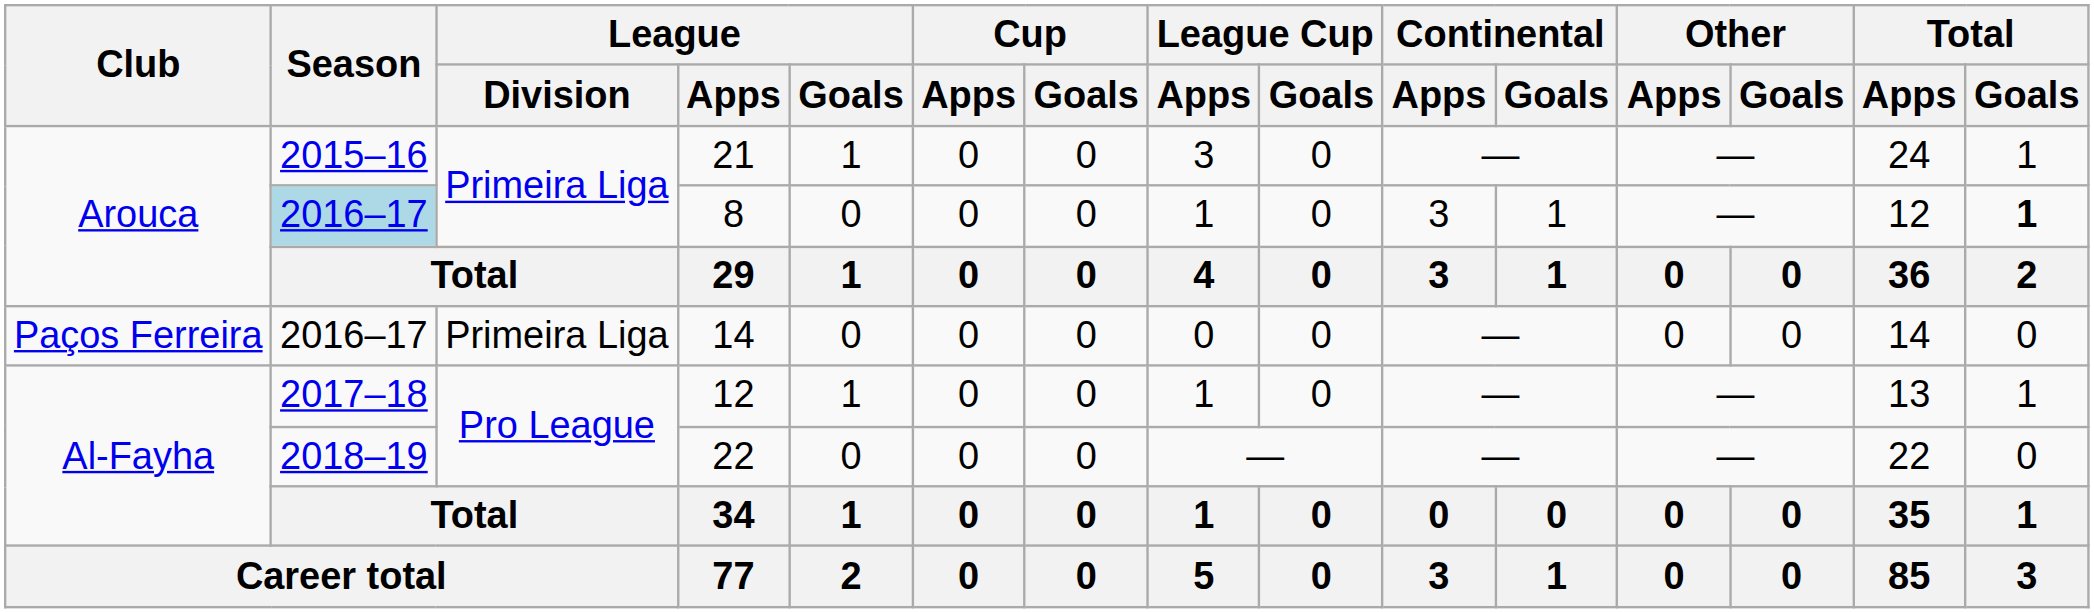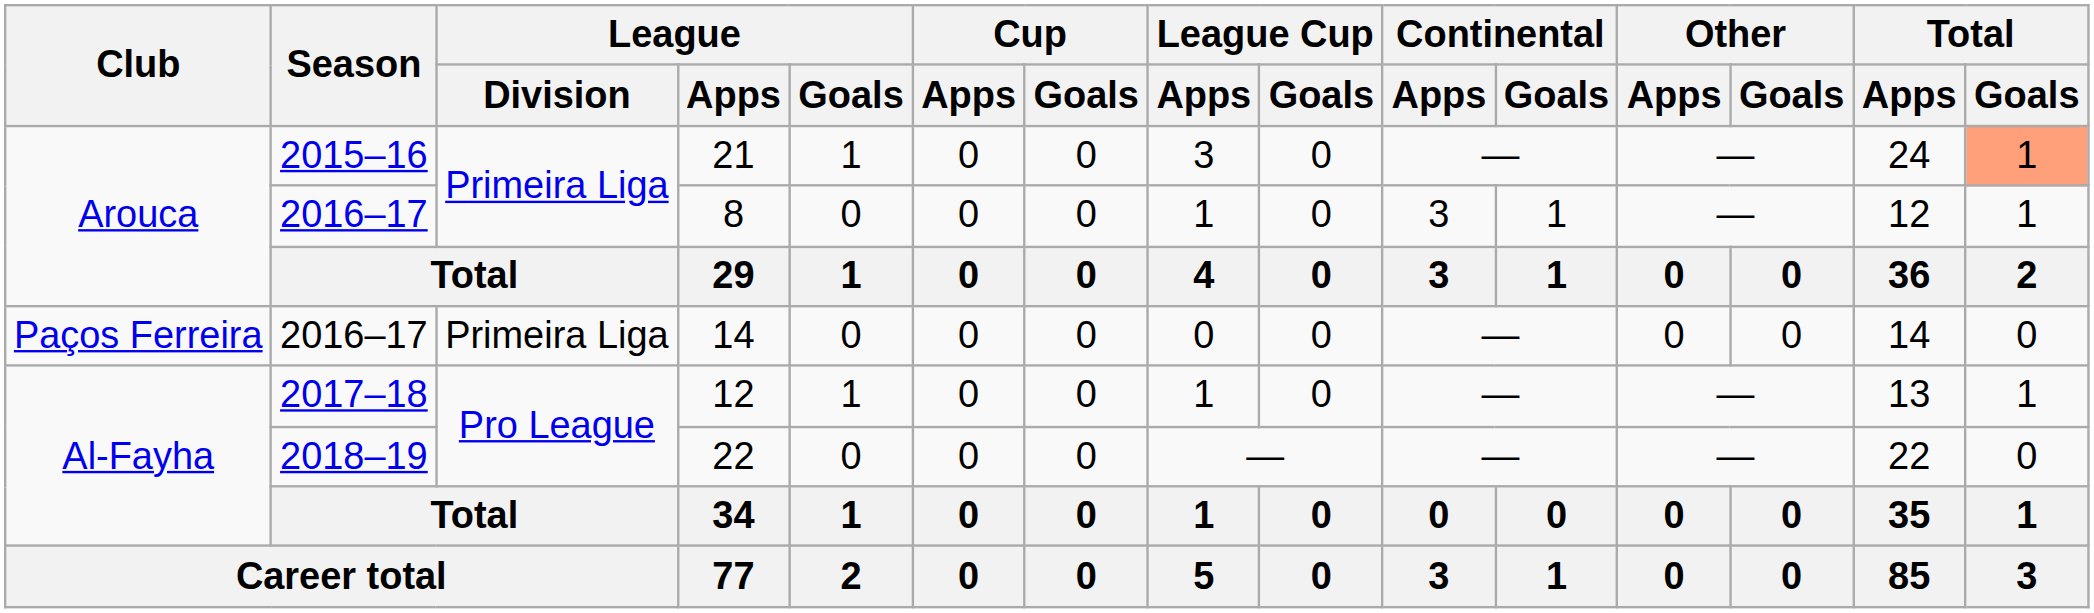(2027, 154) no background -> (2027, 154) lightsalmon background
(354, 214) lightblue background -> (354, 214) no background
(2027, 214) bold -> (2027, 214) normal
